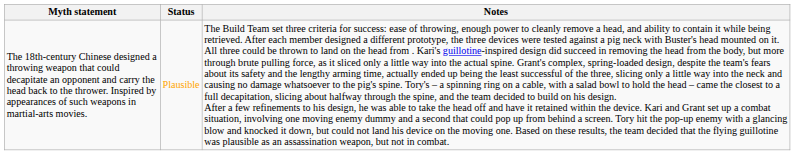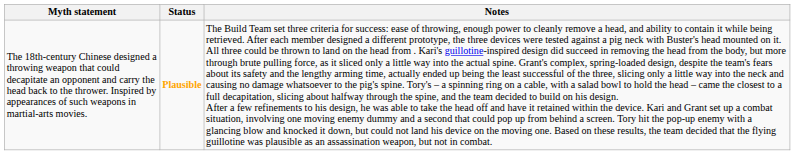(181, 85) normal -> (182, 85) bold
